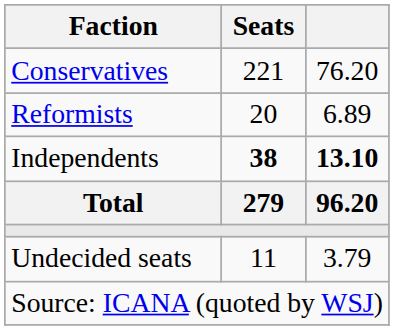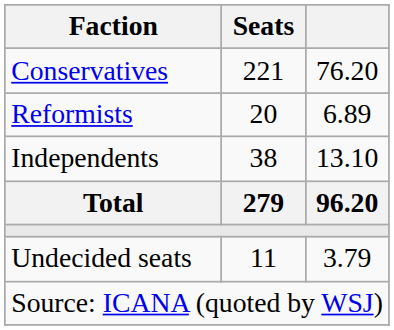(263, 158) bold -> (263, 158) normal
(347, 158) bold -> (347, 158) normal
